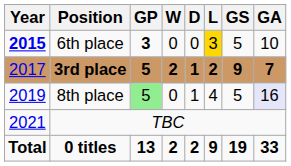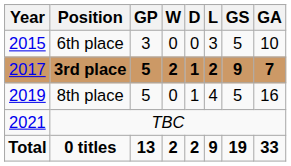(27, 43) bold -> (27, 43) normal
(146, 43) bold -> (146, 43) normal
(213, 43) gold background -> (213, 43) no background
(146, 95) lightgreen background -> (146, 95) no background
(270, 95) lavender background -> (270, 95) no background
